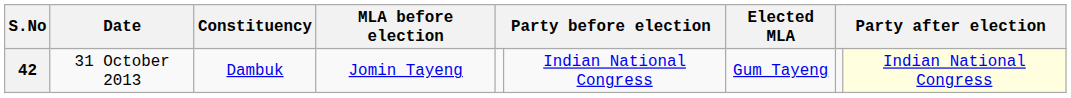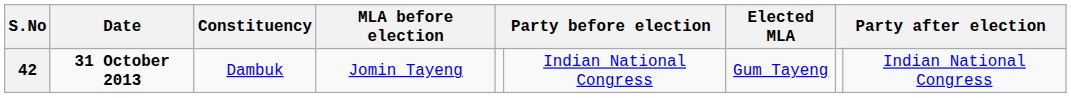(122, 71) normal -> (122, 71) bold
(954, 71) lightyellow background -> (954, 71) no background
